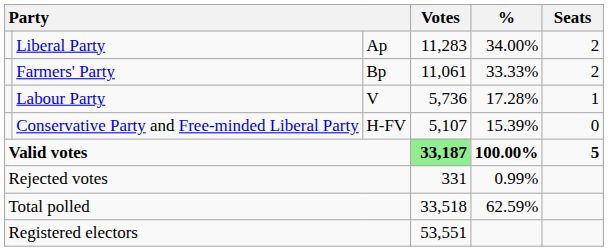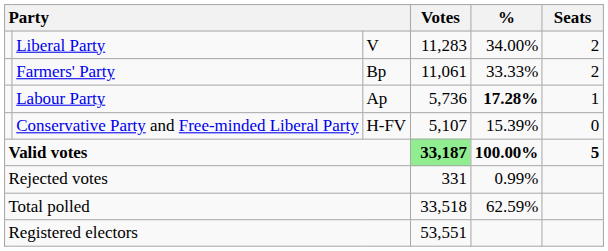(377, 44) Ap -> (373, 44) V
(373, 98) V -> (377, 98) Ap
(512, 98) normal -> (511, 98) bold
